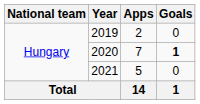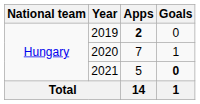(139, 33) normal -> (139, 33) bold
(176, 52) bold -> (176, 52) normal
(176, 71) normal -> (176, 71) bold
